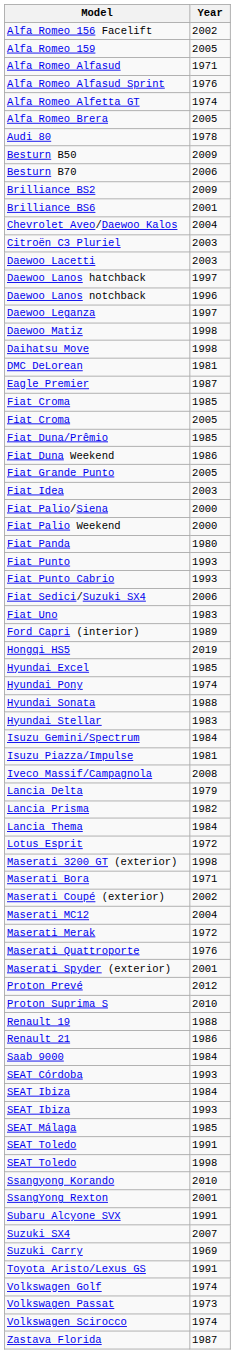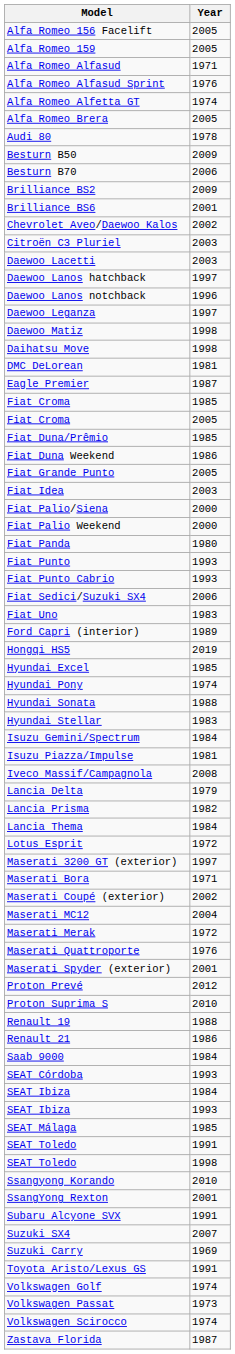(205, 31) 2002 -> (205, 31) 2005
(205, 225) 2004 -> (205, 225) 2002
(205, 862) 1998 -> (205, 862) 1997
